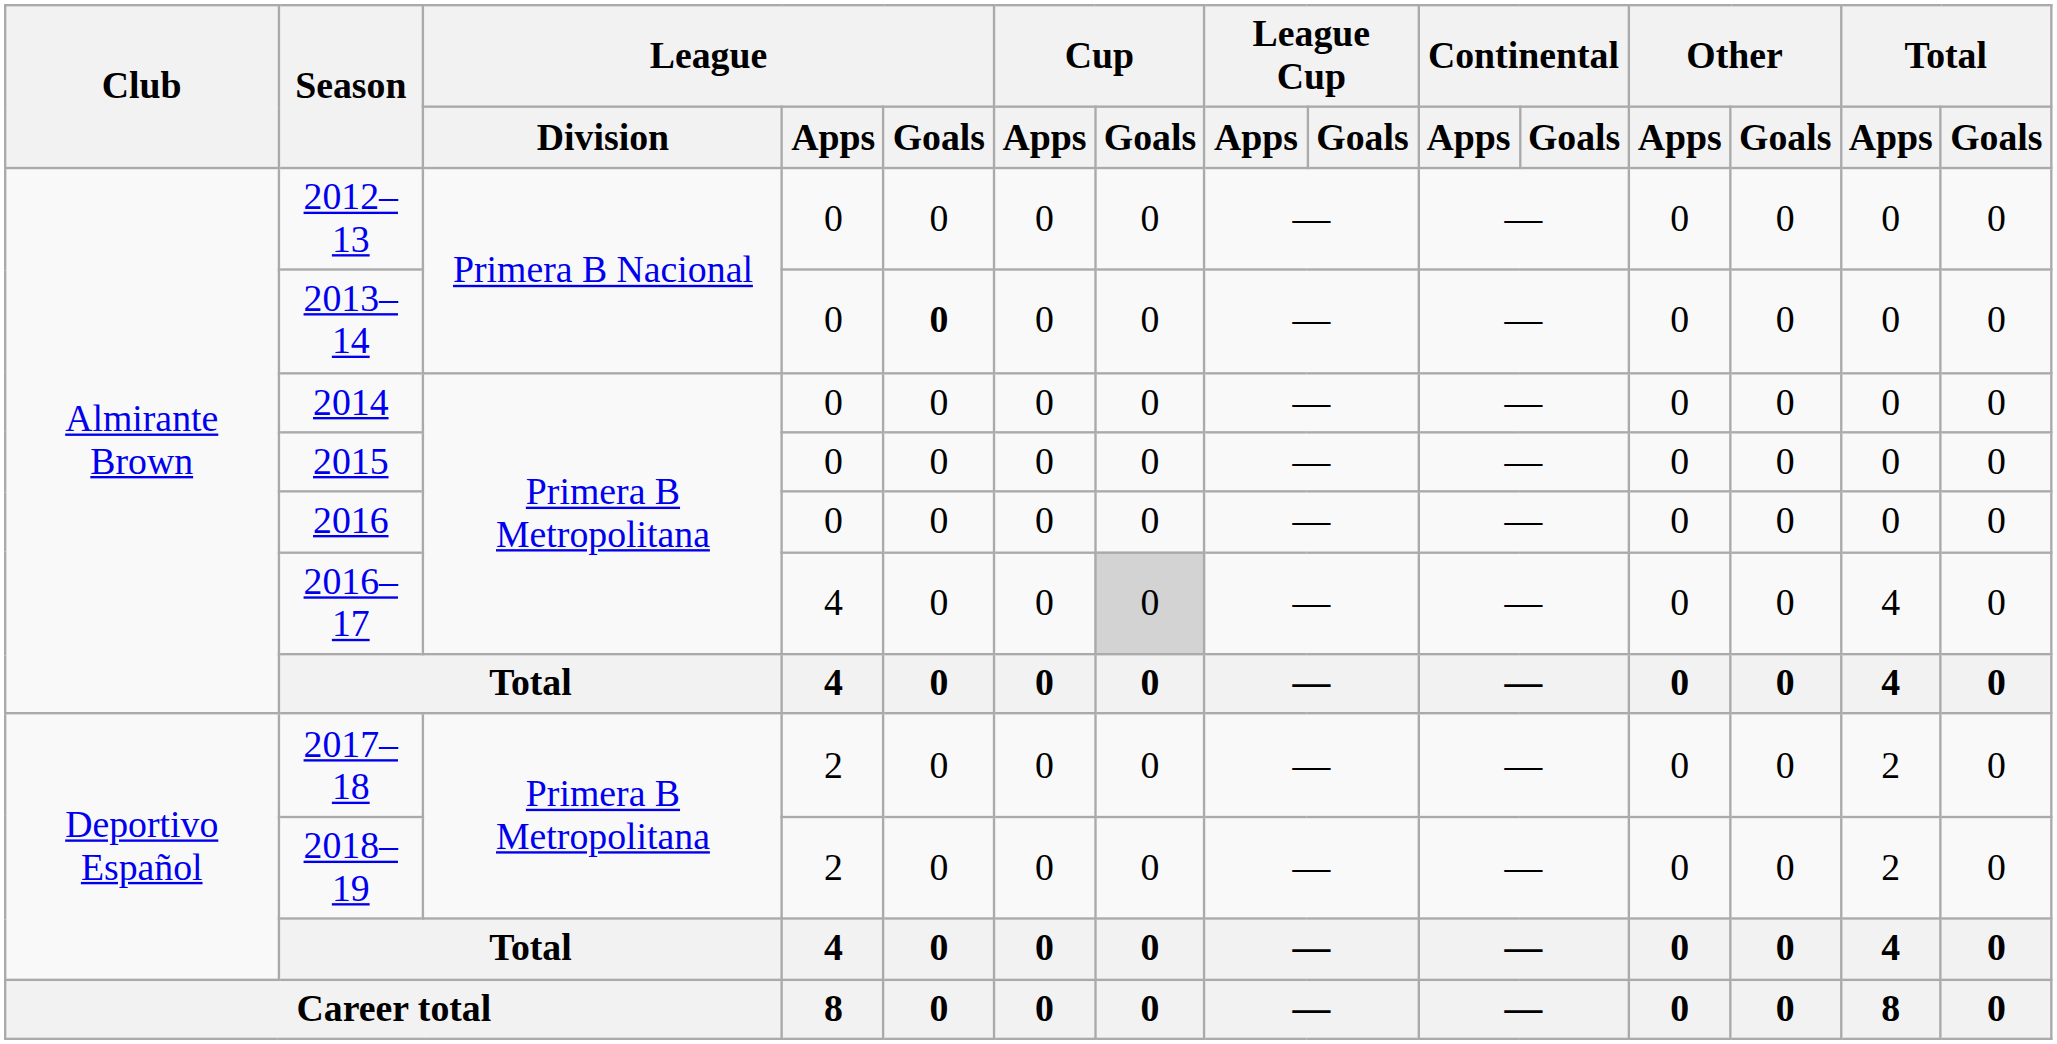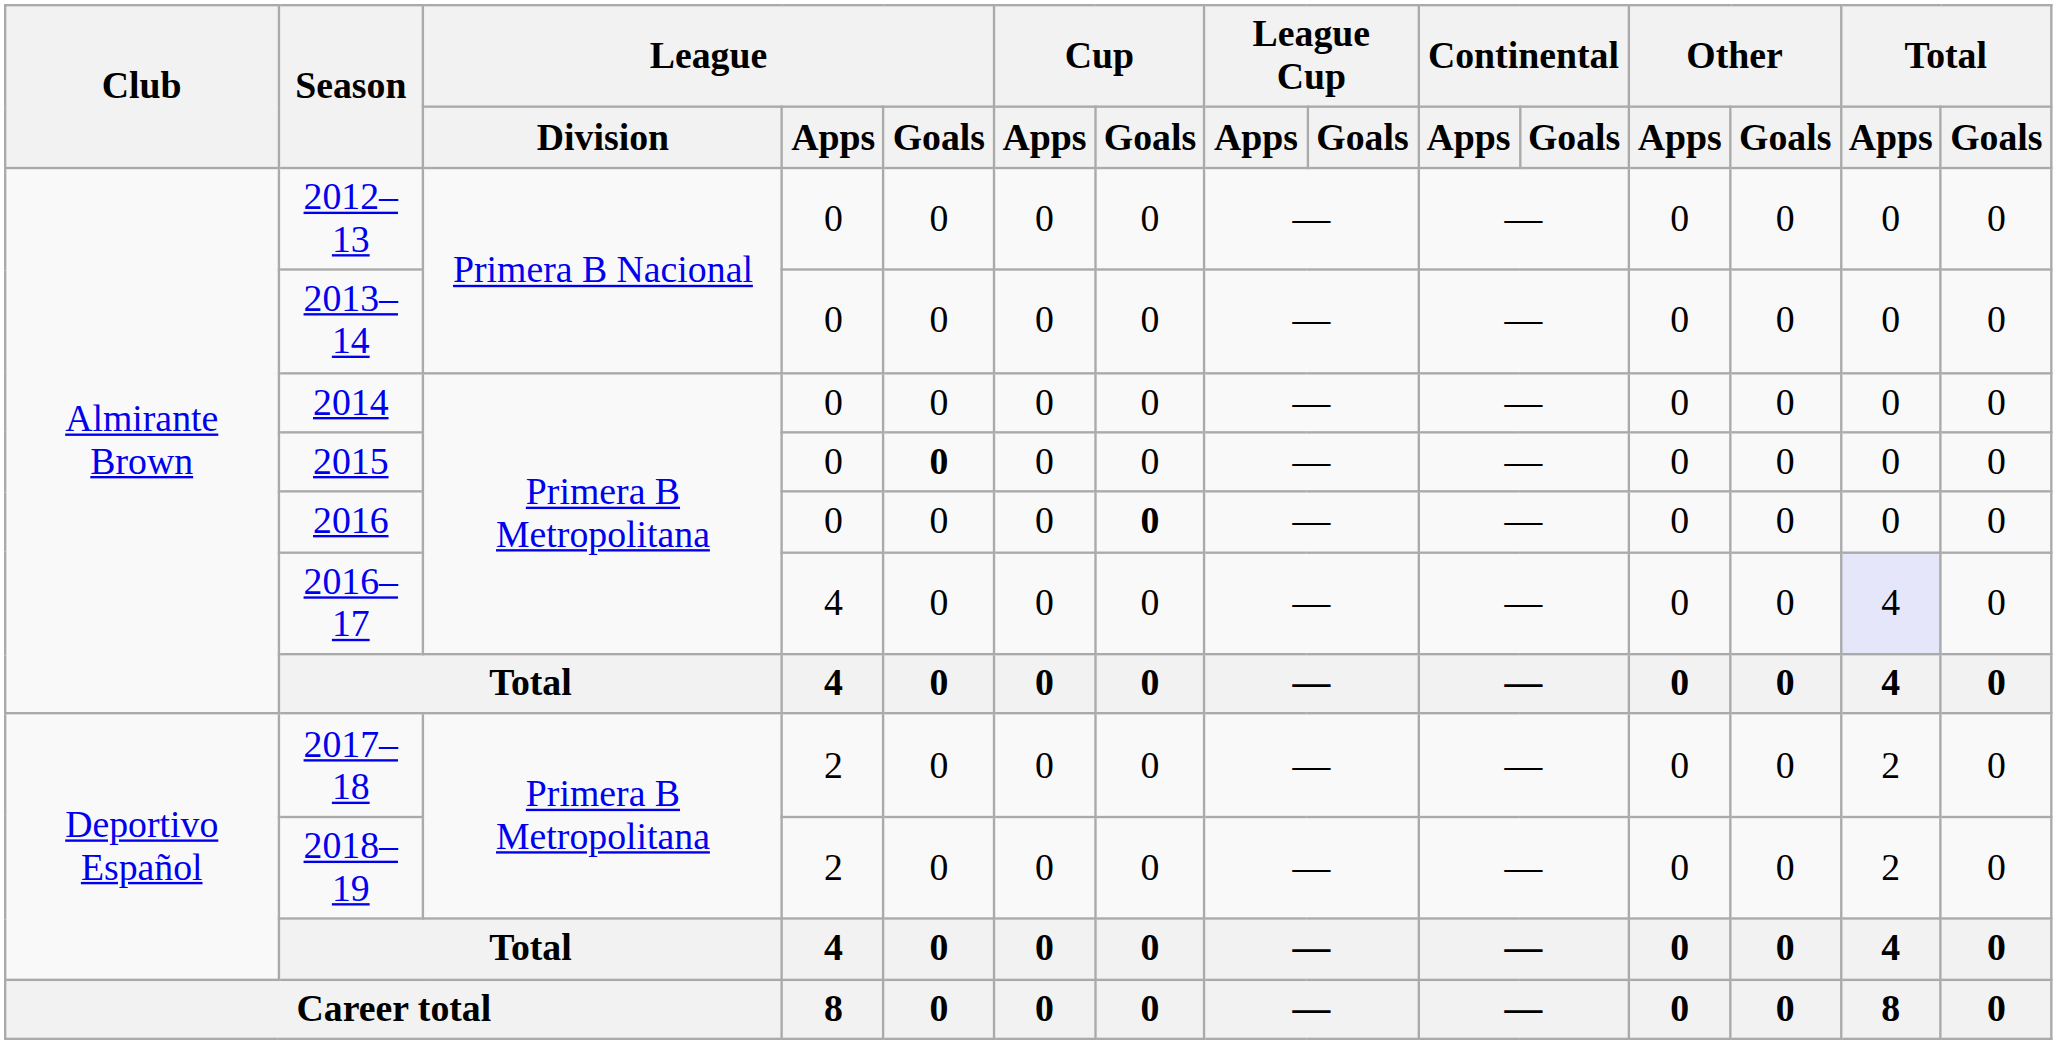(939, 320) bold -> (939, 320) normal
(939, 461) normal -> (939, 461) bold
(1150, 521) normal -> (1150, 521) bold
(1150, 602) lightgrey background -> (1150, 602) no background
(1891, 602) no background -> (1891, 602) lavender background
